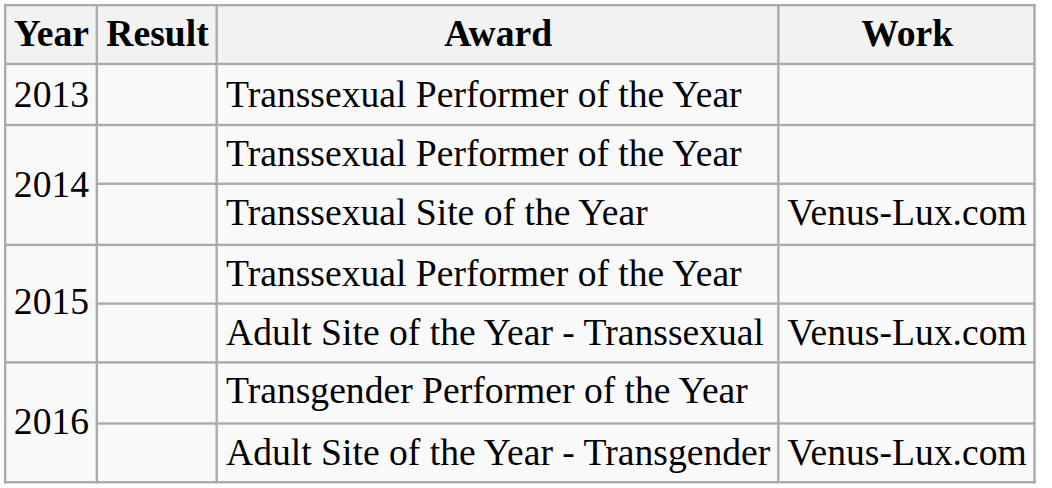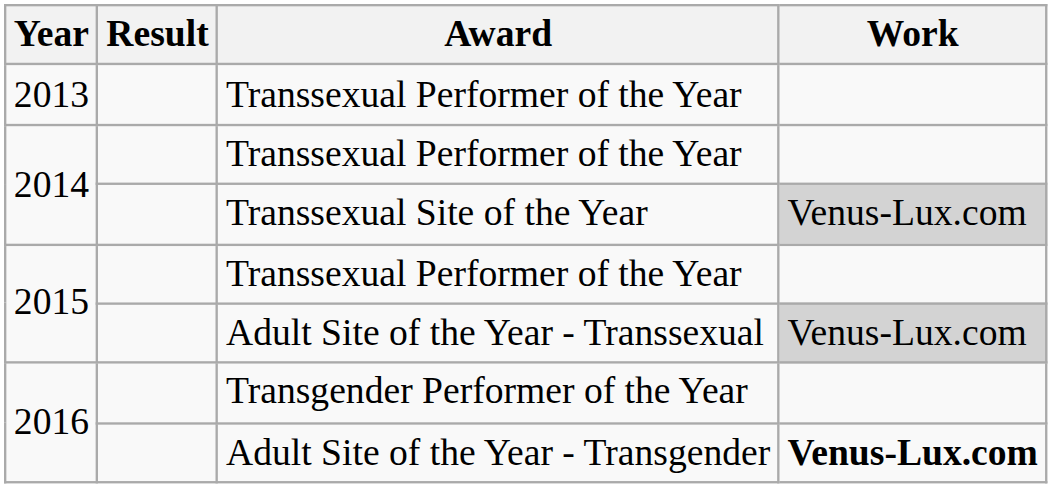(907, 213) no background -> (907, 213) lightgrey background
(907, 332) no background -> (907, 332) lightgrey background
(907, 451) normal -> (913, 451) bold
